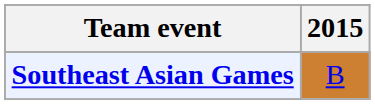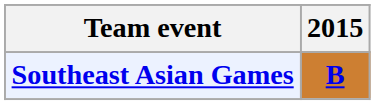(335, 74) normal -> (335, 74) bold
